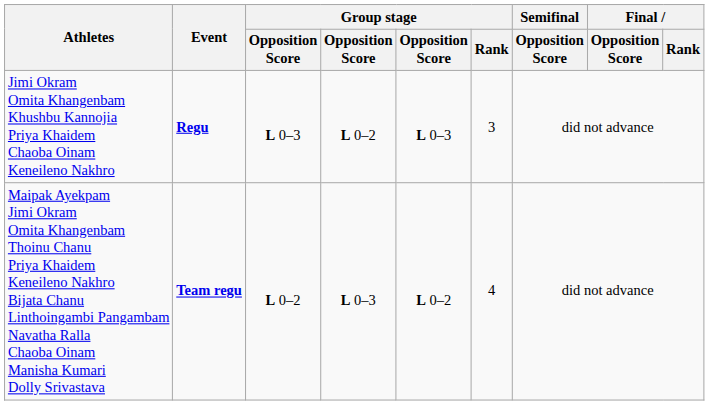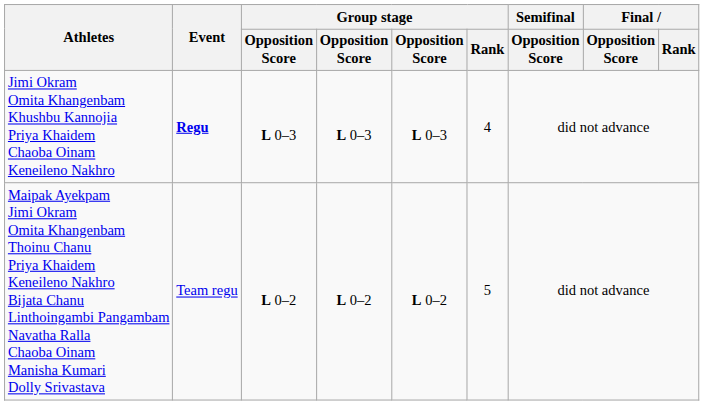(358, 135) L 0–2 -> (354, 135) L 0–3
(492, 126) 3 -> (487, 126) 4
(209, 291) bold -> (207, 291) normal
(358, 299) L 0–3 -> (354, 299) L 0–2
(492, 291) 4 -> (487, 291) 5
